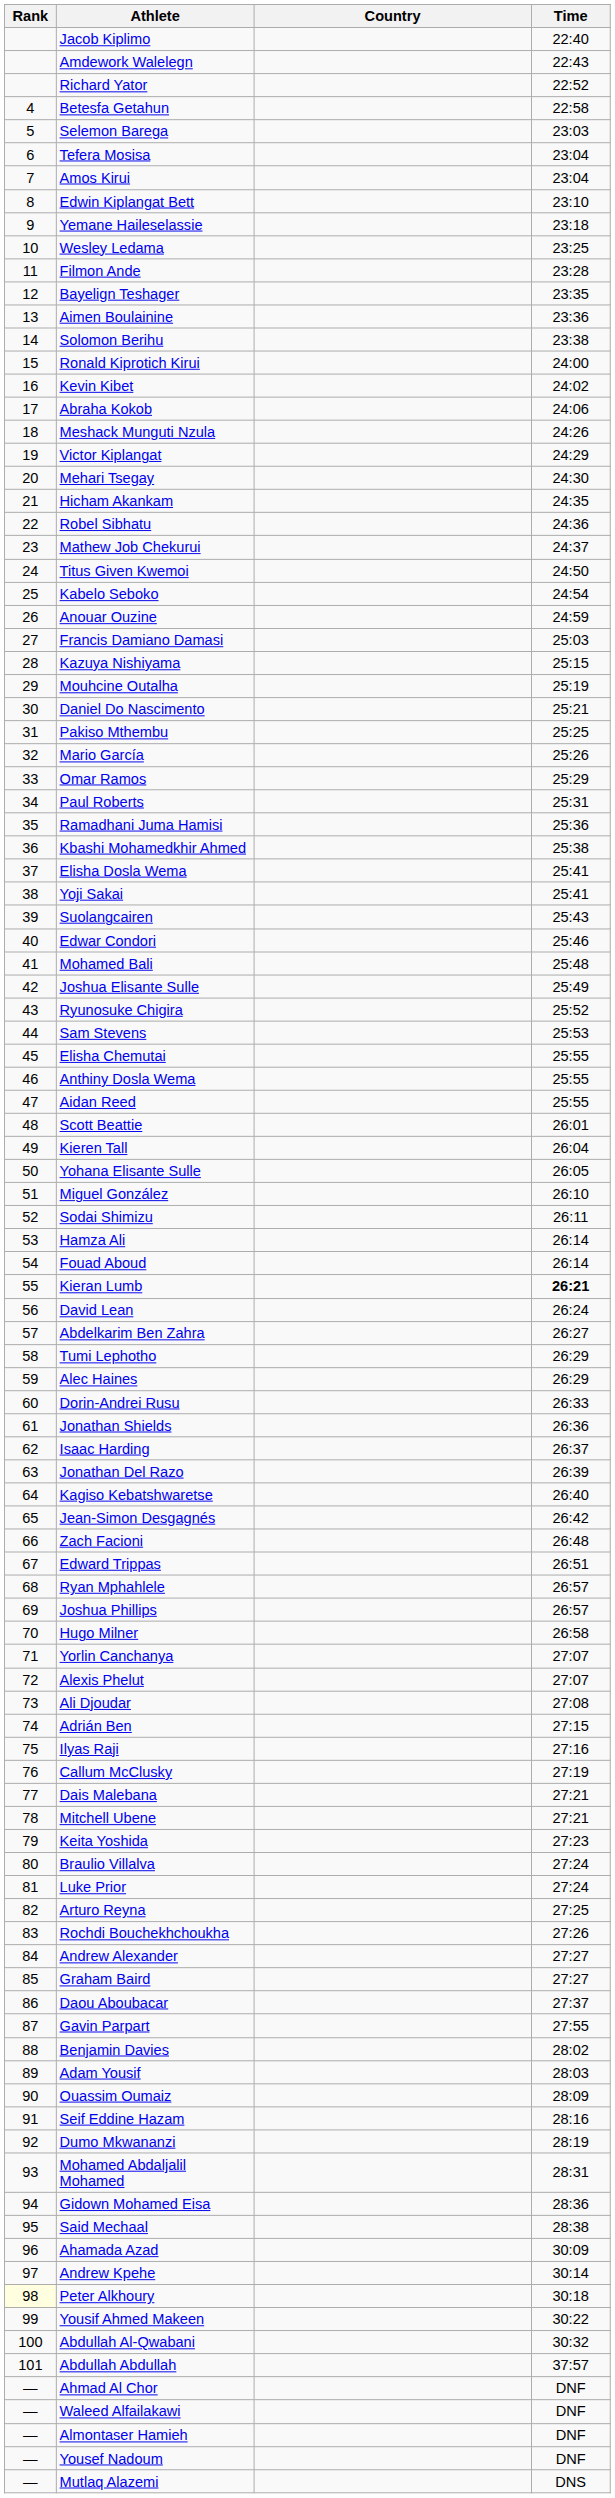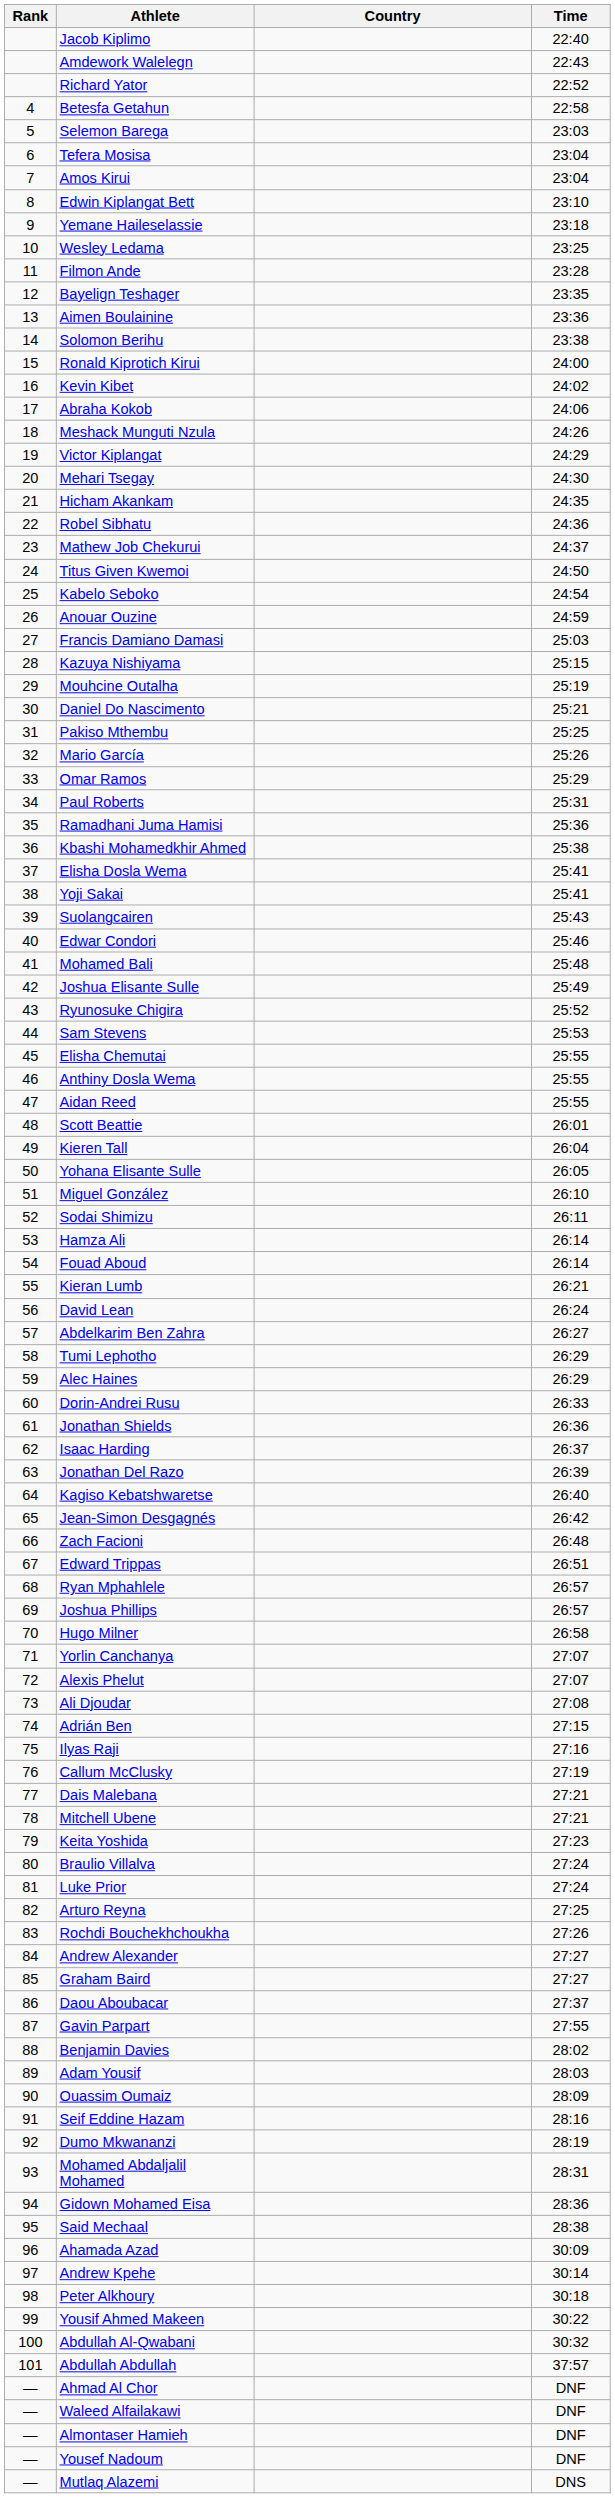(571, 1287) bold -> (571, 1287) normal
(30, 2296) lightyellow background -> (30, 2296) no background
